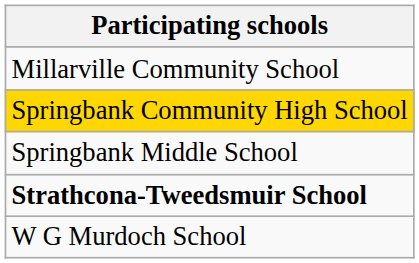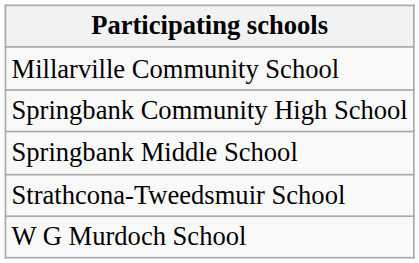(210, 110) gold background -> (210, 110) no background
(189, 194) bold -> (178, 194) normal
